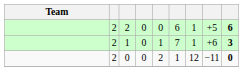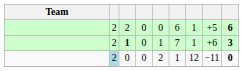(127, 43) normal -> (127, 43) bold
(114, 58) no background -> (114, 58) lightblue background
